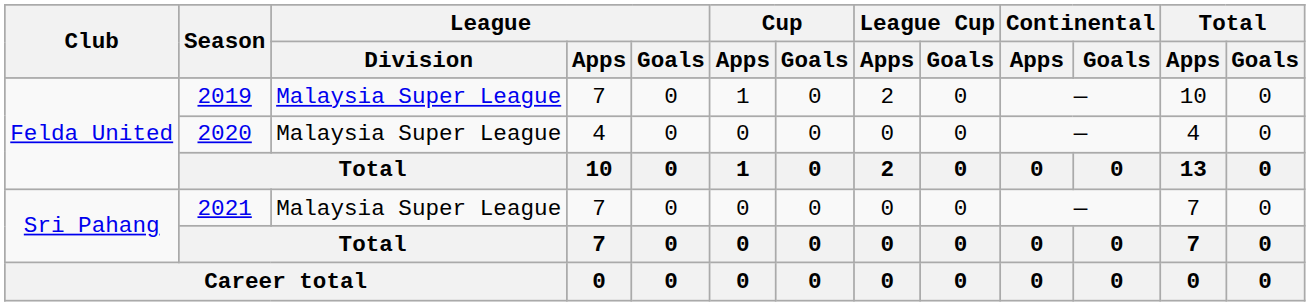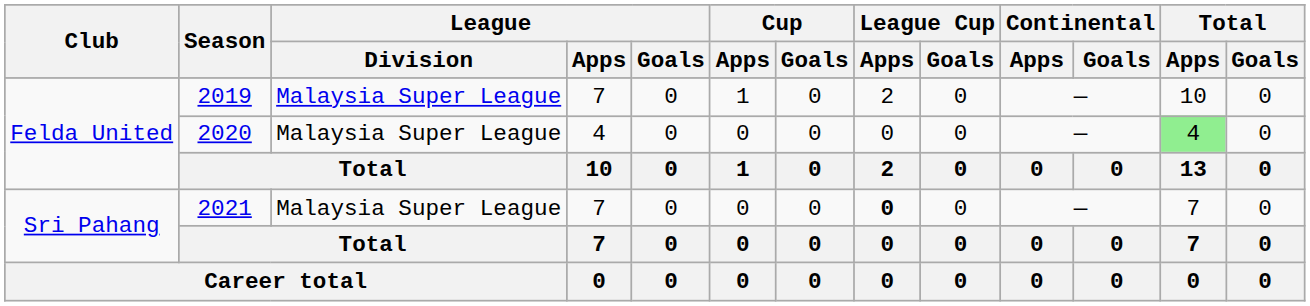(1193, 134) no background -> (1193, 134) lightgreen background
(887, 208) normal -> (887, 208) bold
